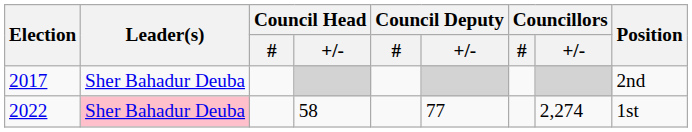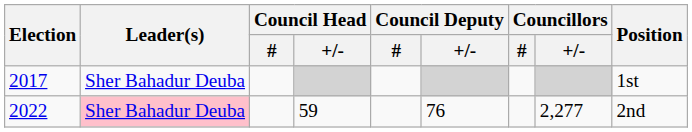(631, 80) 2nd -> (628, 80) 1st
(308, 111) 58 -> (308, 111) 59
(436, 111) 77 -> (436, 111) 76
(561, 111) 2,274 -> (561, 111) 2,277
(628, 111) 1st -> (631, 111) 2nd
